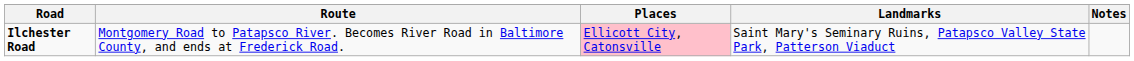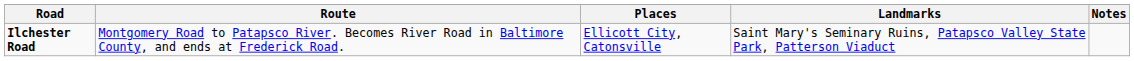(633, 40) pink background -> (633, 40) no background
